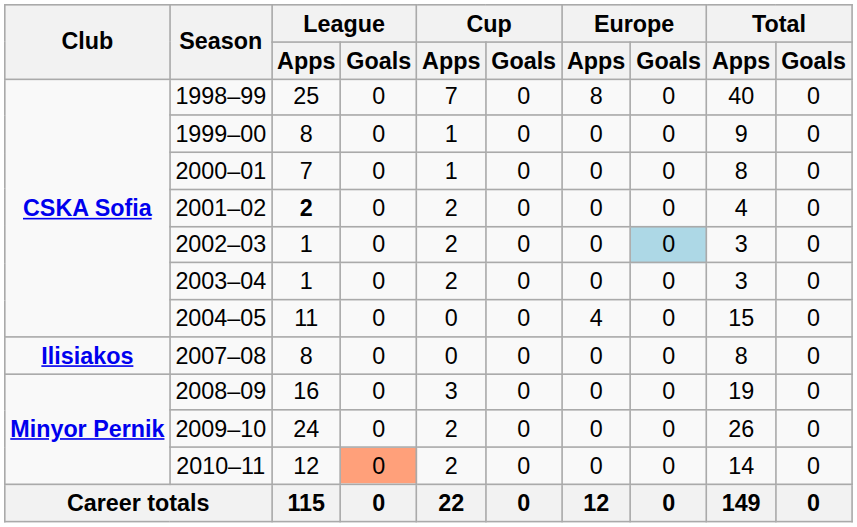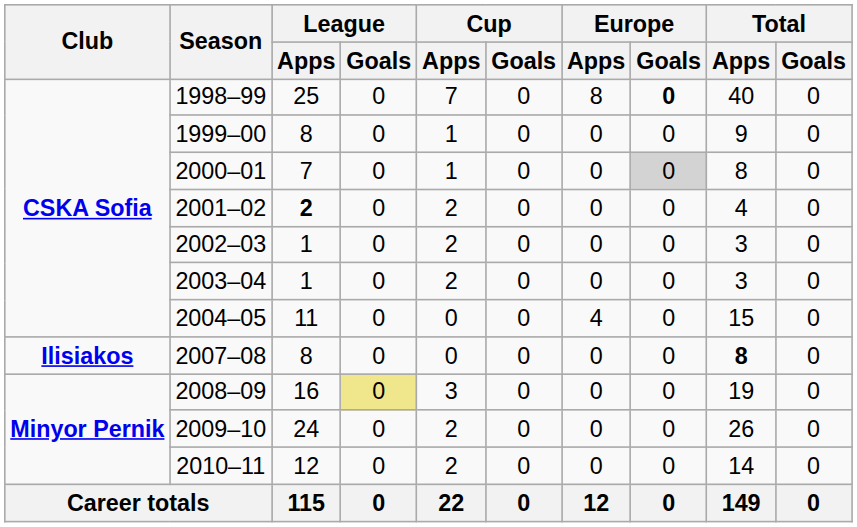(669, 97) normal -> (669, 97) bold
(669, 171) no background -> (669, 171) lightgrey background
(669, 245) lightblue background -> (669, 245) no background
(741, 355) normal -> (741, 355) bold
(379, 392) no background -> (379, 392) khaki background
(379, 466) lightsalmon background -> (379, 466) no background
